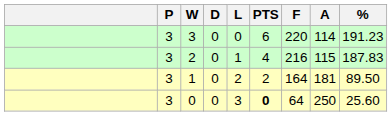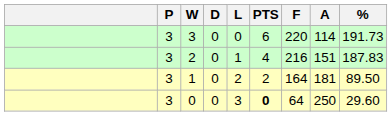(363, 36) 191.23 -> (363, 36) 191.73
(325, 57) 115 -> (325, 57) 151
(363, 100) 25.60 -> (363, 100) 29.60
